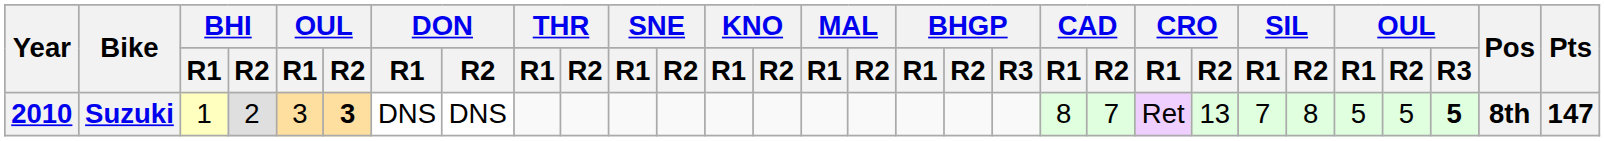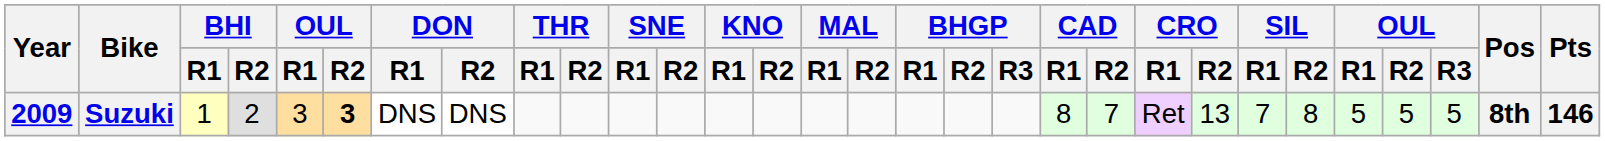(42, 113) 2010 -> (42, 113) 2009
(1454, 113) bold -> (1454, 113) normal
(1571, 113) 147 -> (1571, 113) 146
